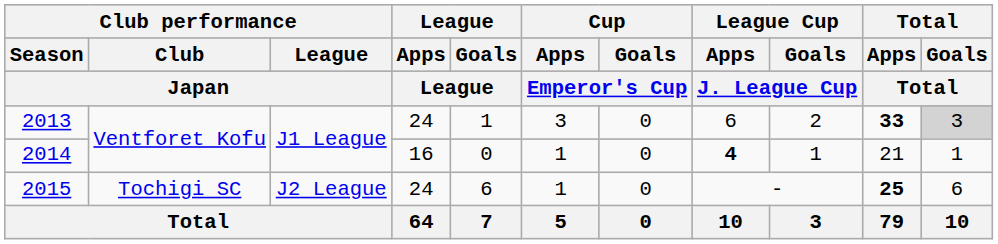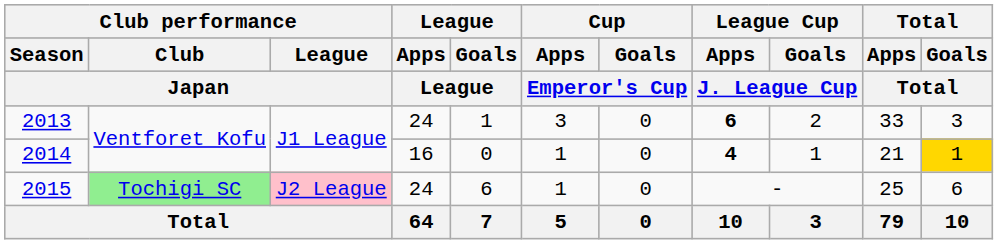(731, 122) normal -> (731, 122) bold
(892, 122) bold -> (892, 122) normal
(957, 122) lightgrey background -> (957, 122) no background
(957, 155) no background -> (957, 155) gold background
(180, 189) no background -> (180, 189) lightgreen background
(331, 189) no background -> (331, 189) pink background
(892, 189) bold -> (892, 189) normal
